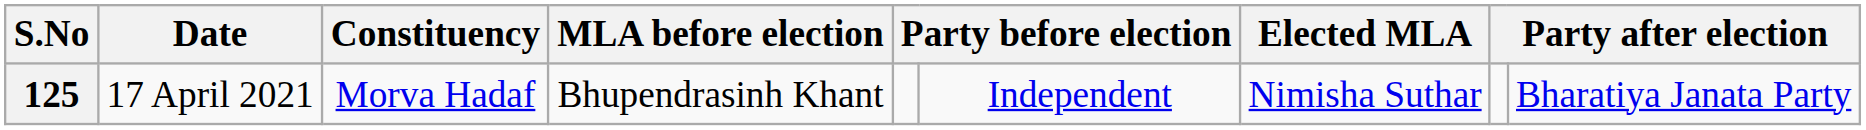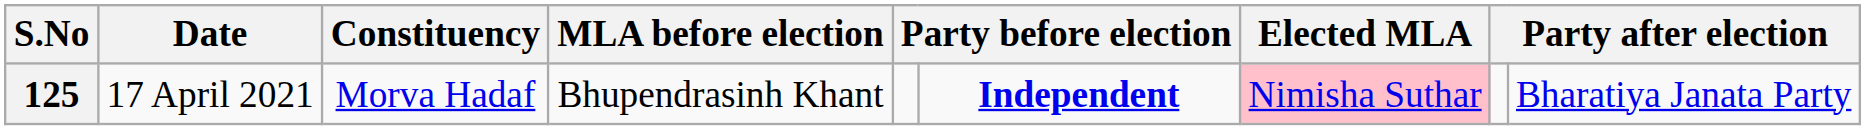(1080, 93) normal -> (1079, 93) bold
(1365, 93) no background -> (1365, 93) pink background
